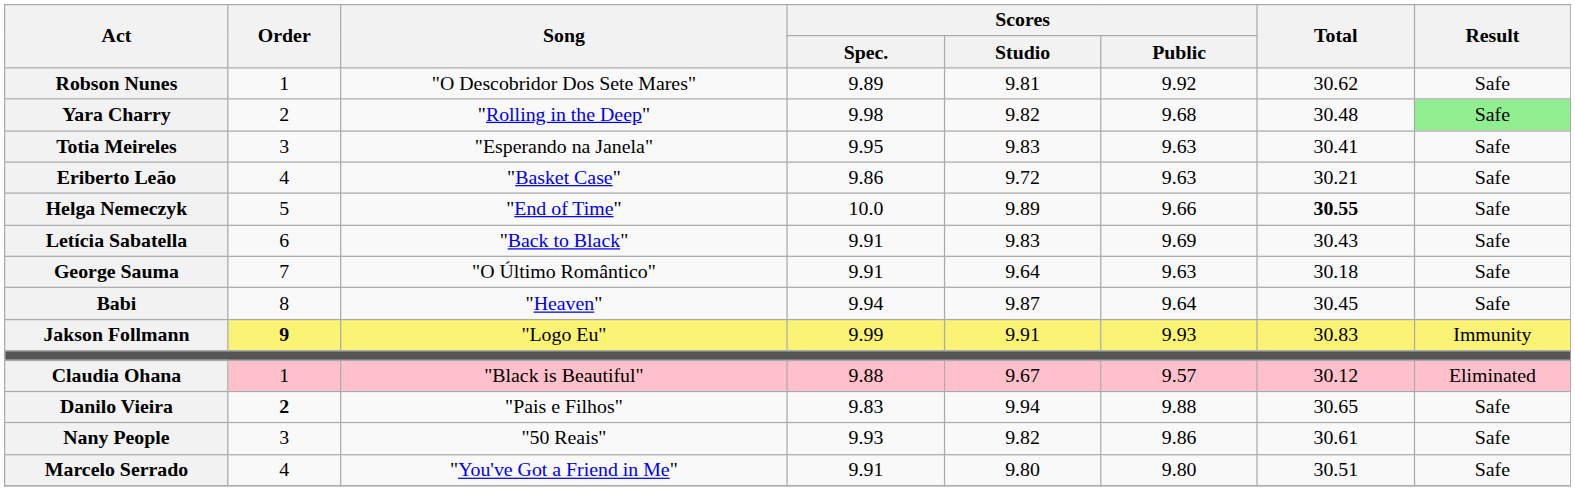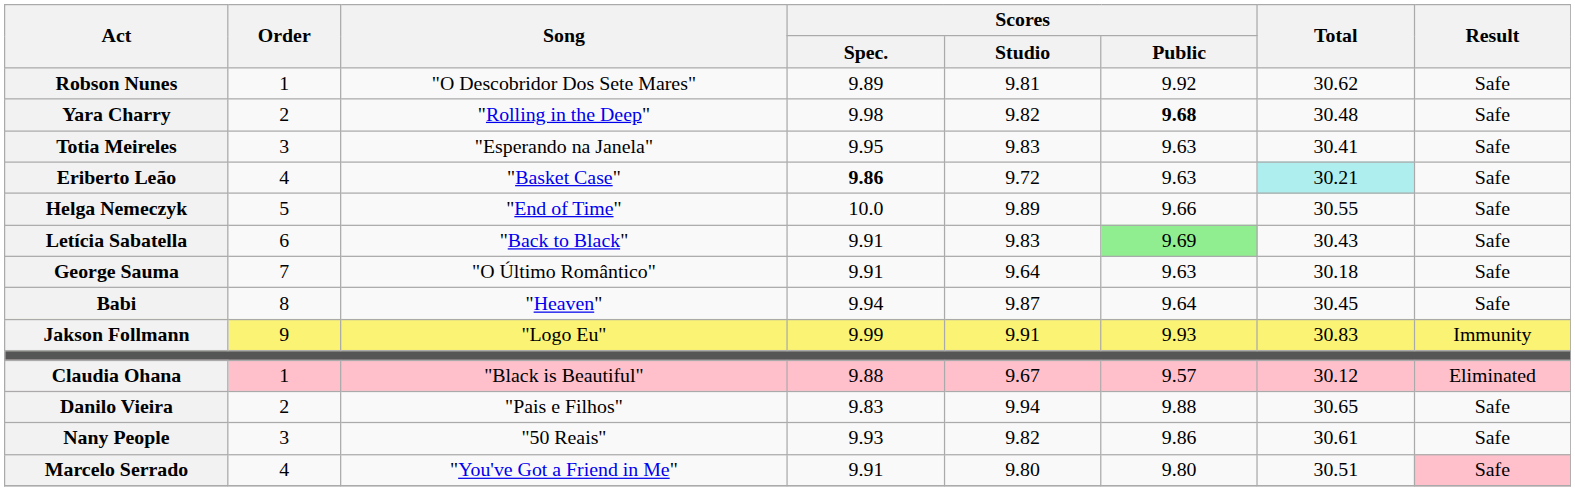(1179, 114) normal -> (1179, 114) bold
(1492, 114) lightgreen background -> (1492, 114) no background
(866, 177) normal -> (866, 177) bold
(1336, 177) no background -> (1336, 177) paleturquoise background
(1336, 209) bold -> (1336, 209) normal
(1179, 240) no background -> (1179, 240) lightgreen background
(284, 334) bold -> (284, 334) normal
(284, 406) bold -> (284, 406) normal
(1492, 469) no background -> (1492, 469) pink background
